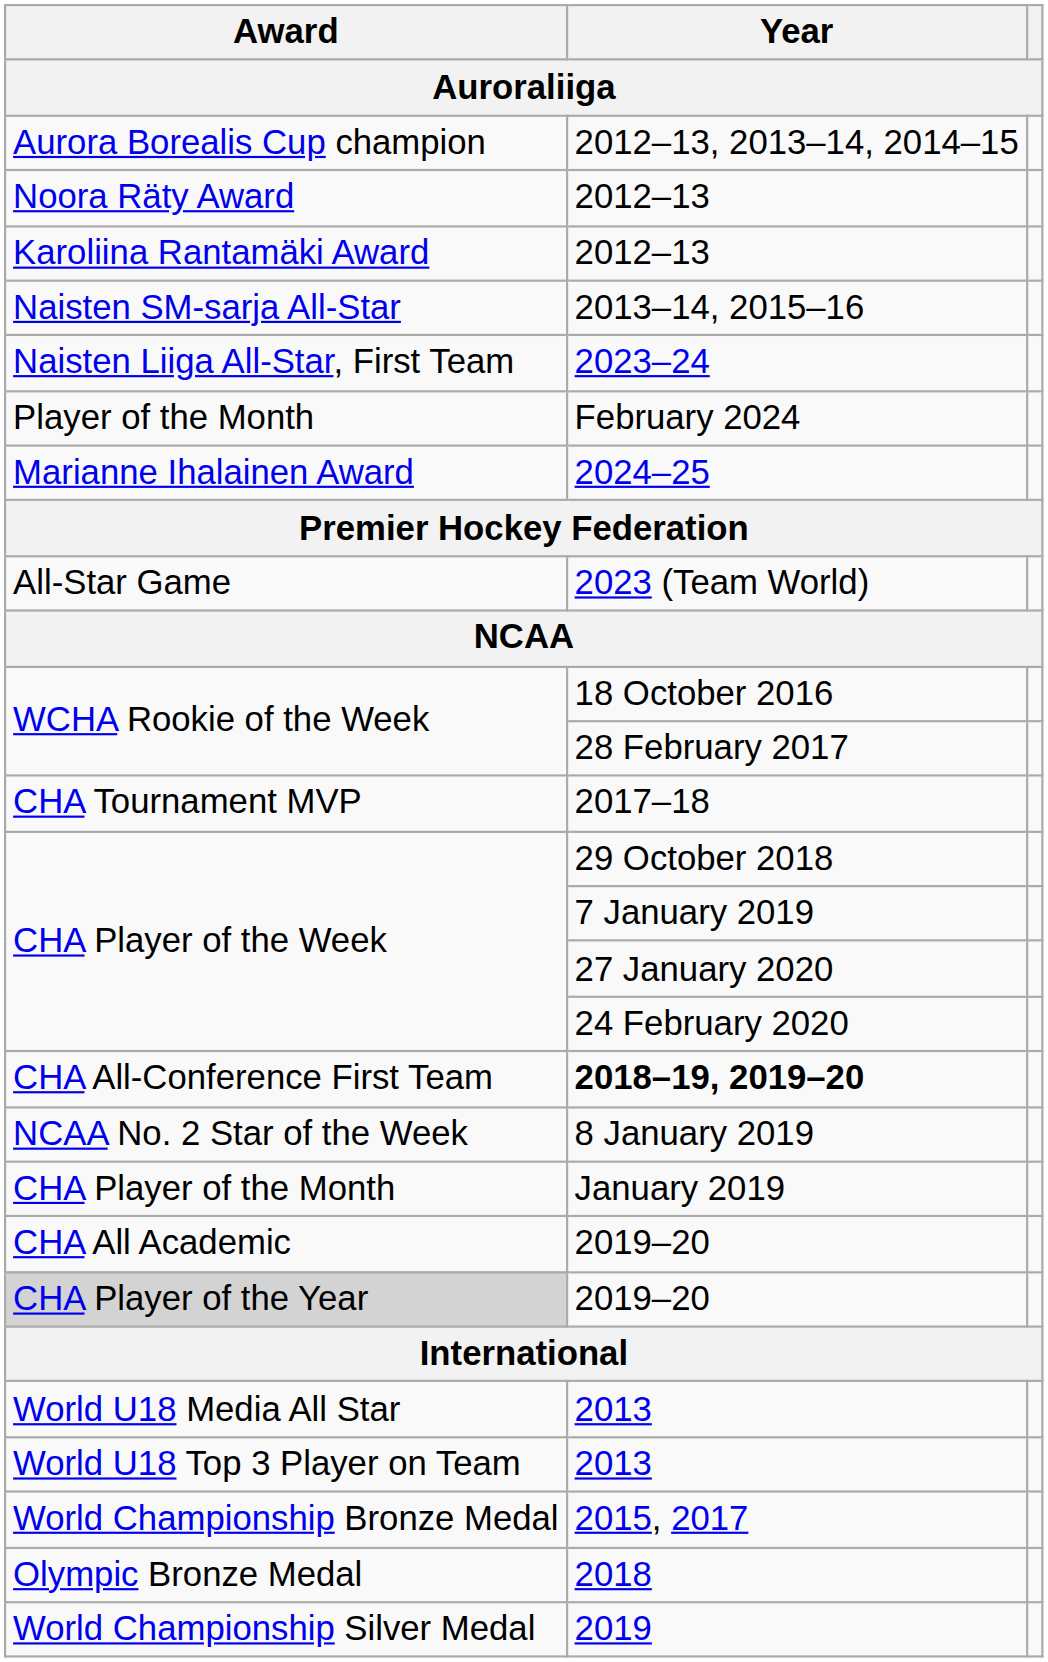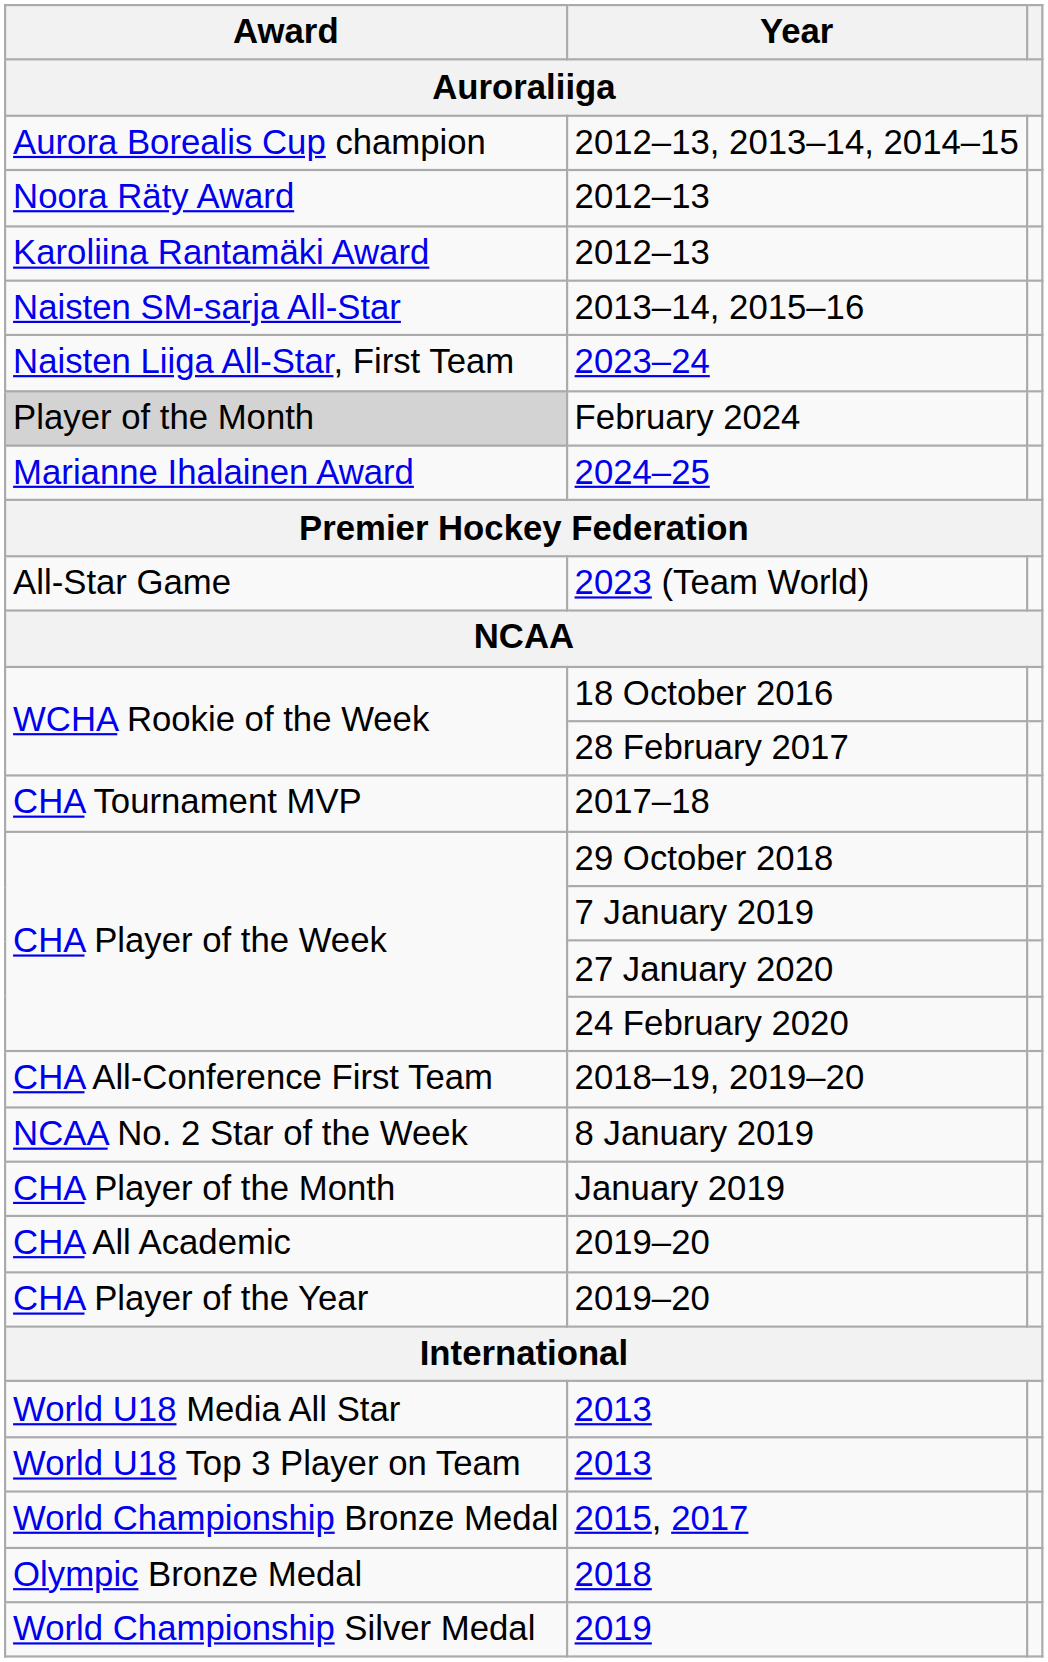(164, 417) no background -> (164, 417) lightgrey background
(719, 1078) bold -> (719, 1078) normal
(191, 1298) lightgrey background -> (191, 1298) no background
